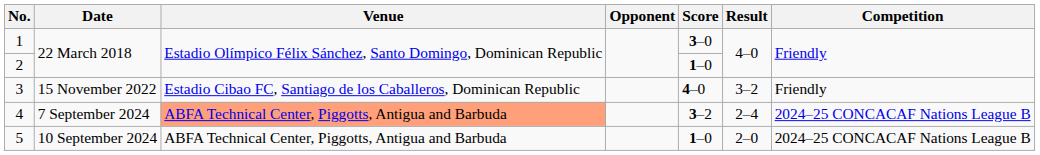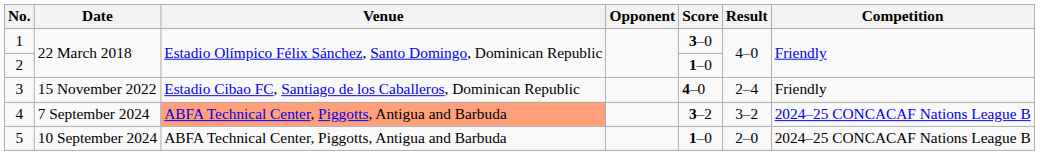(747, 89) 3–2 -> (747, 89) 2–4
(747, 114) 2–4 -> (747, 114) 3–2
